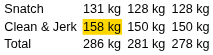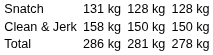(102, 26) gold background -> (102, 26) no background
